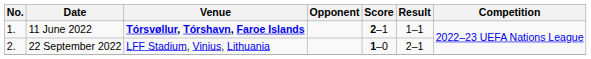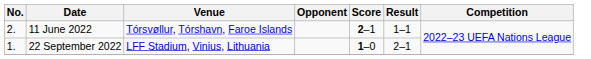(11, 29) 1. -> (11, 29) 2.
(215, 29) bold -> (209, 29) normal
(11, 46) 2. -> (11, 46) 1.
